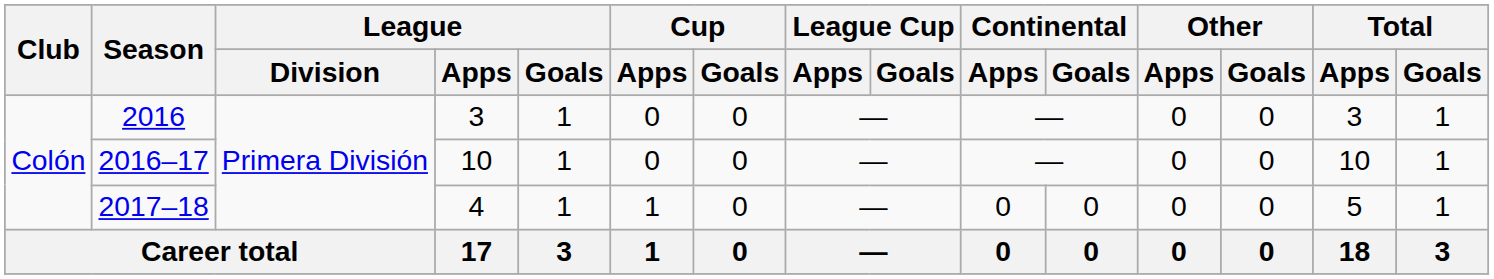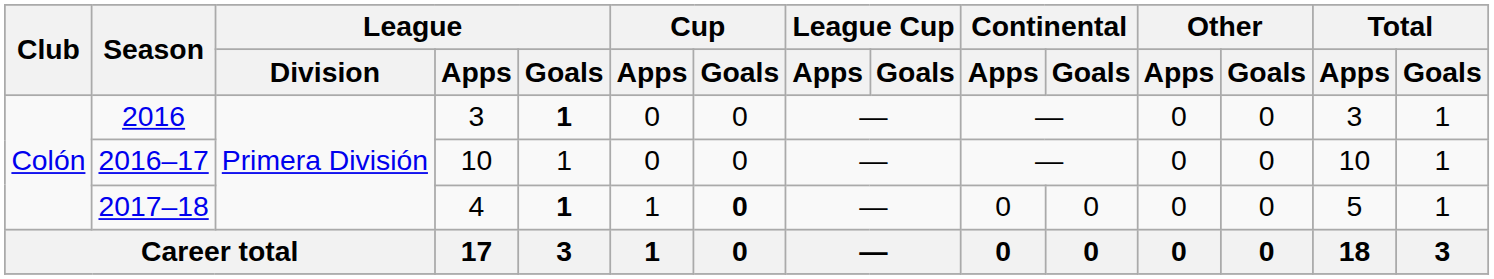(564, 116) normal -> (564, 116) bold
(564, 206) normal -> (564, 206) bold
(740, 206) normal -> (740, 206) bold
